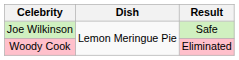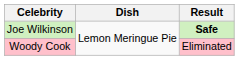(207, 30) normal -> (207, 30) bold
